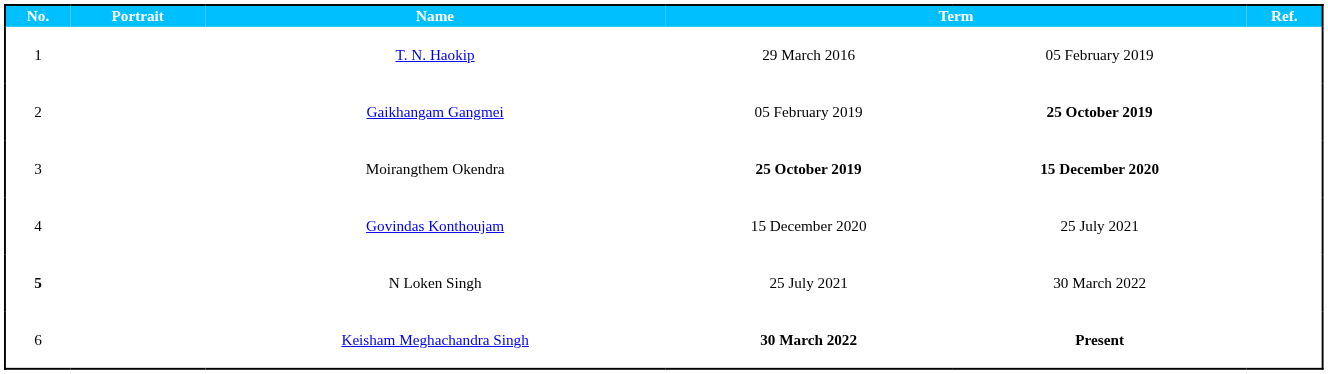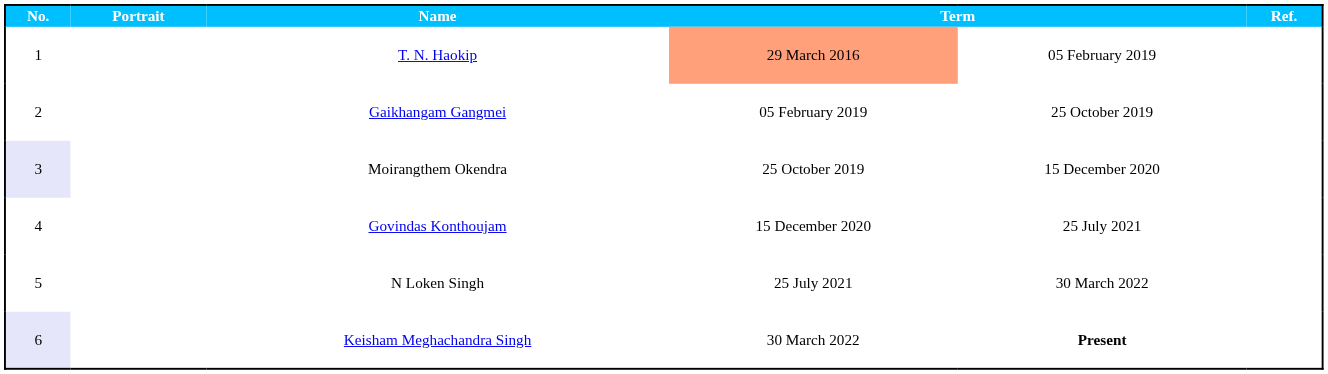(809, 55) no background -> (813, 55) lightsalmon background
(1100, 112) bold -> (1102, 112) normal
(38, 169) no background -> (38, 169) lavender background
(809, 169) bold -> (813, 169) normal
(1100, 169) bold -> (1102, 169) normal
(38, 283) bold -> (38, 283) normal
(38, 339) no background -> (38, 339) lavender background
(809, 339) bold -> (813, 339) normal
